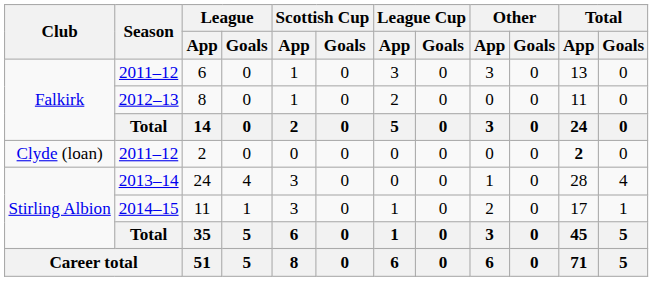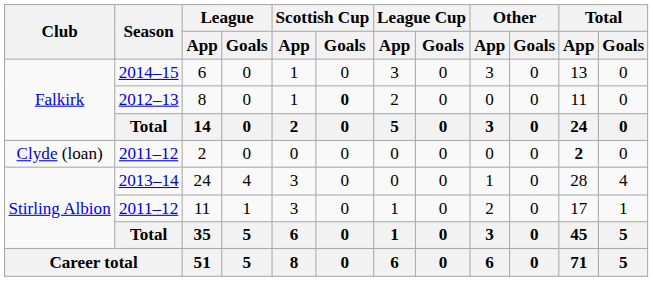(149, 72) 2011–12 -> (149, 72) 2014–15
(345, 99) normal -> (345, 99) bold
(149, 208) 2014–15 -> (149, 208) 2011–12
